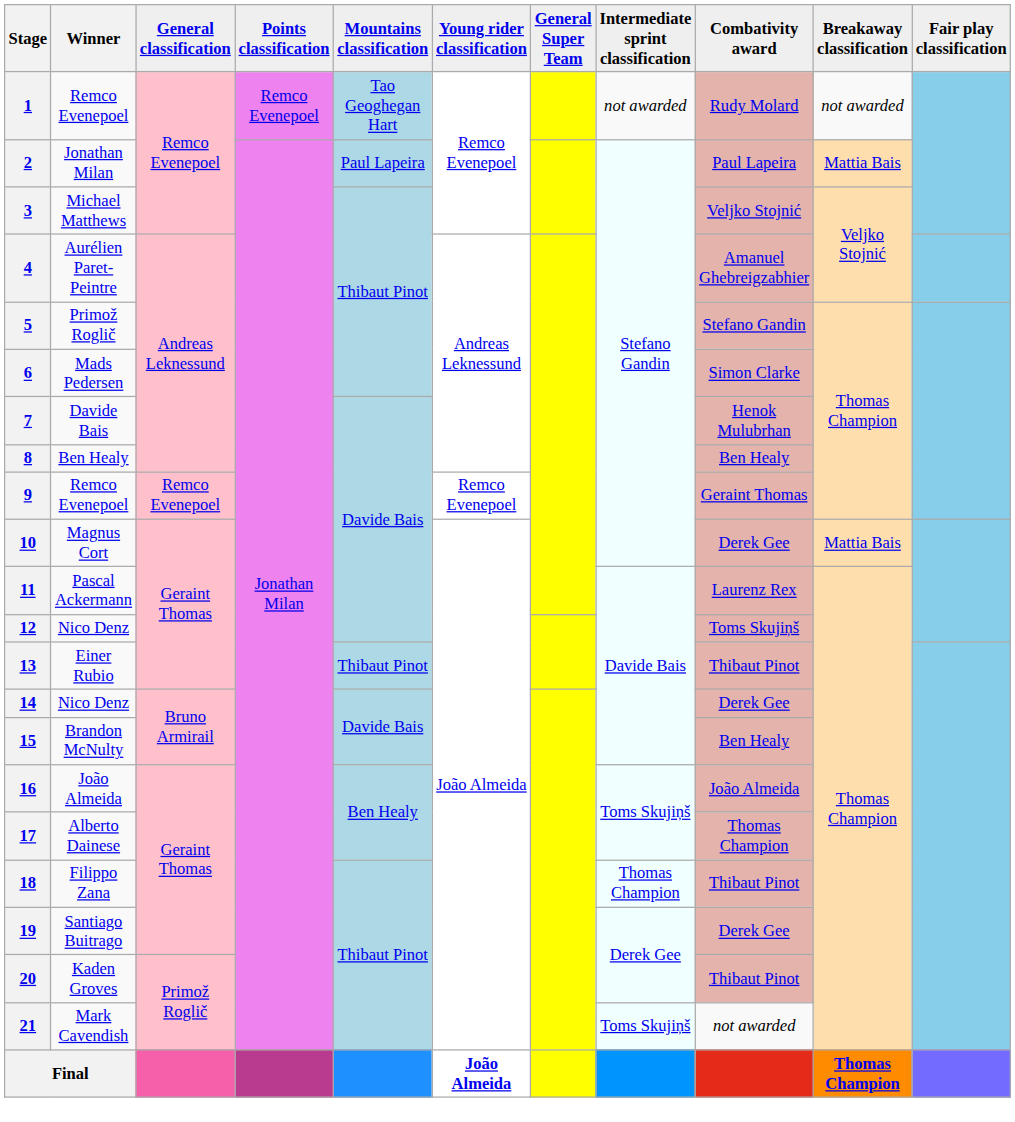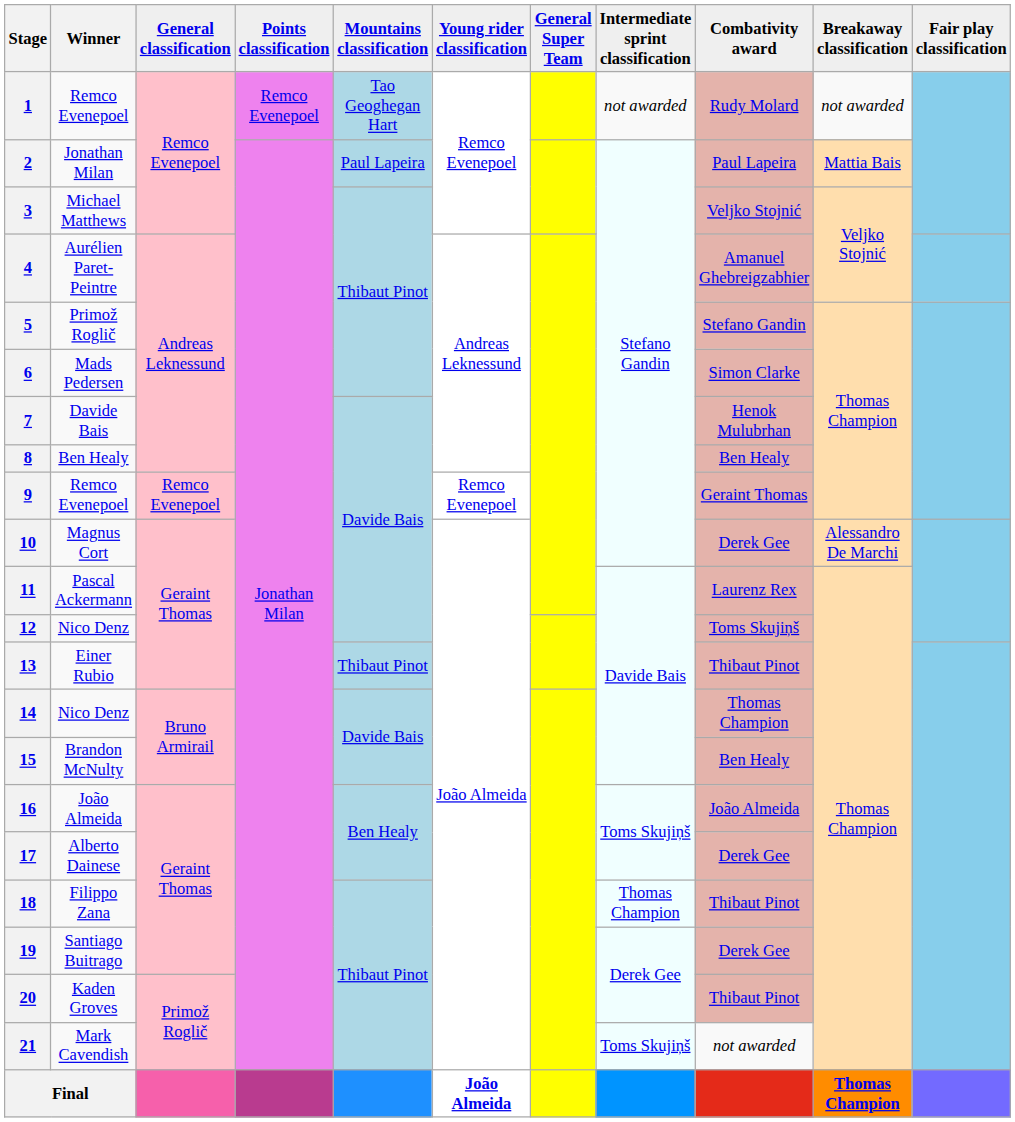(862, 543) Mattia Bais -> (862, 543) Alessandro De Marchi
(754, 703) Derek Gee -> (754, 713) Thomas Champion
(754, 836) Thomas Champion -> (754, 856) Derek Gee
